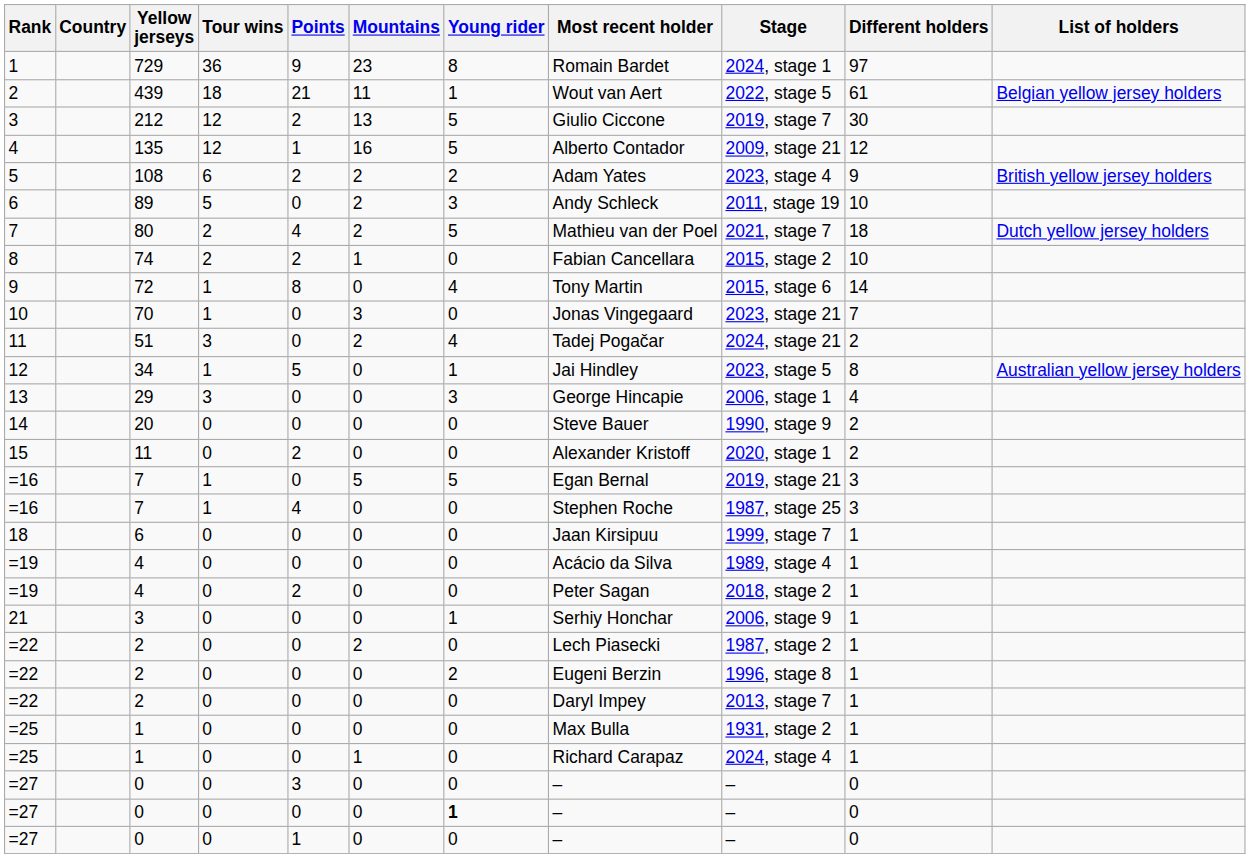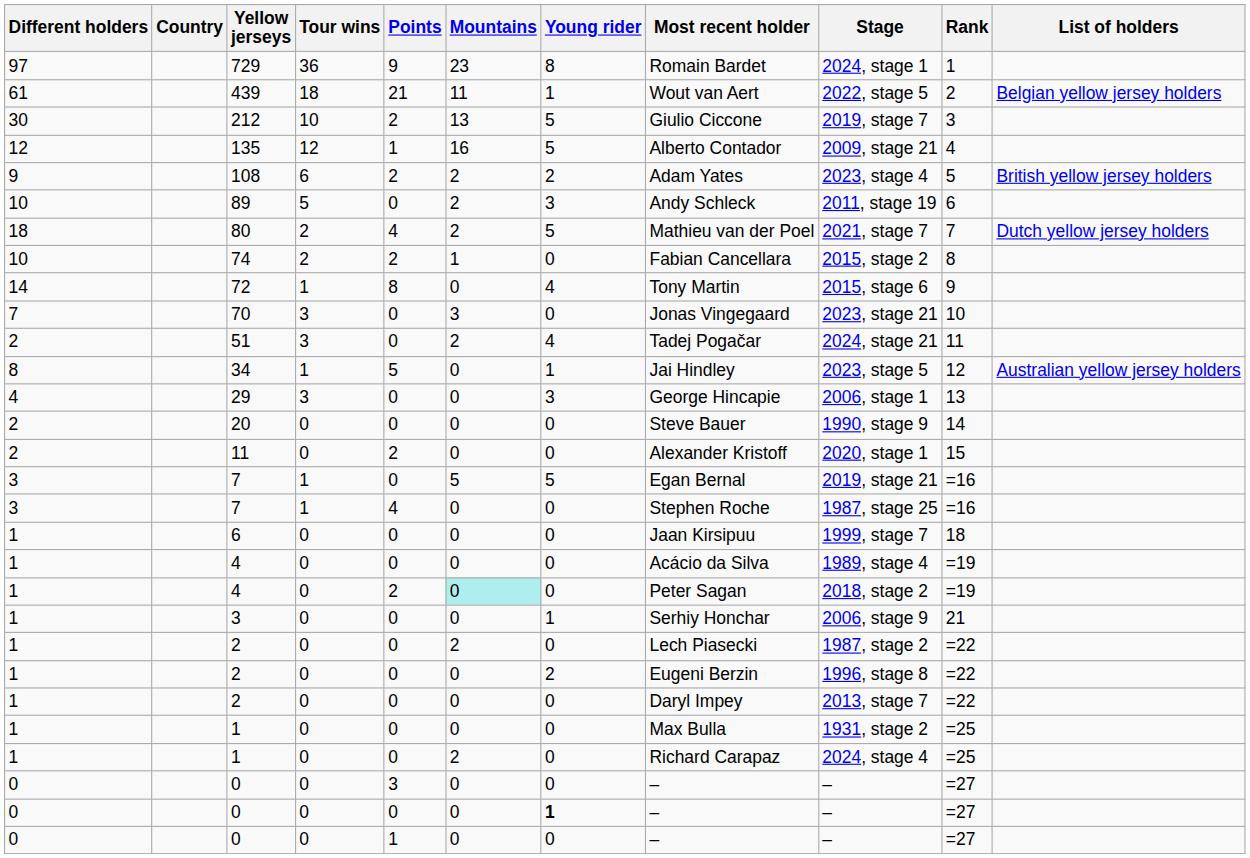columns swapped: (30, 28) <-> (919, 28)
(212, 120) 12 -> (309, 120) 10
(207, 314) 1 -> (304, 314) 3
(358, 591) no background -> (454, 591) paleturquoise background
(358, 757) 1 -> (454, 757) 2
